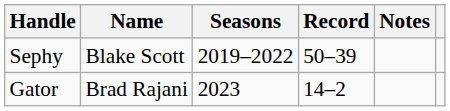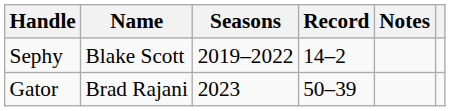(330, 55) 50–39 -> (325, 55) 14–2
(325, 88) 14–2 -> (330, 88) 50–39
